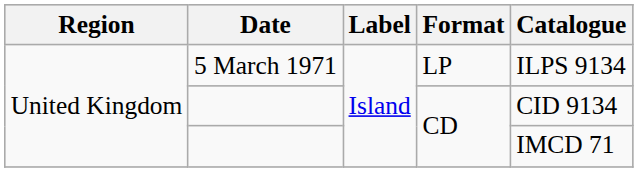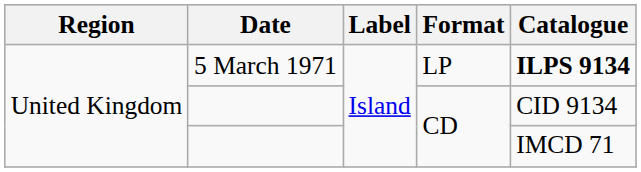(571, 65) normal -> (573, 65) bold
